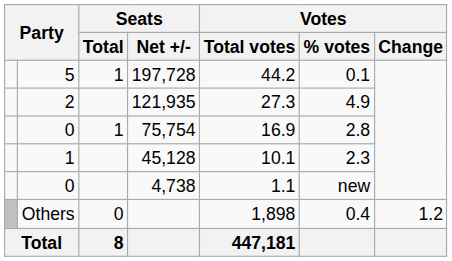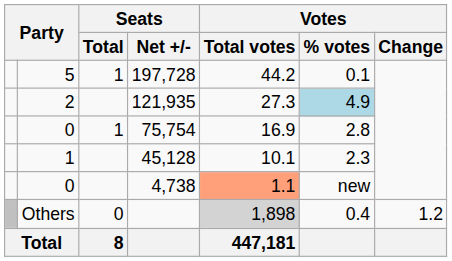(358, 102) no background -> (358, 102) lightblue background
(283, 186) no background -> (283, 186) lightsalmon background
(273, 214) no background -> (273, 214) lightgrey background
